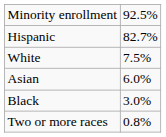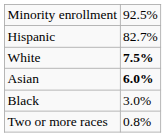(137, 57) normal -> (138, 57) bold
(137, 79) normal -> (138, 79) bold
